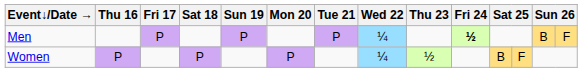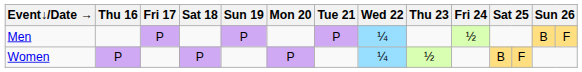(471, 36) bold -> (471, 36) normal
